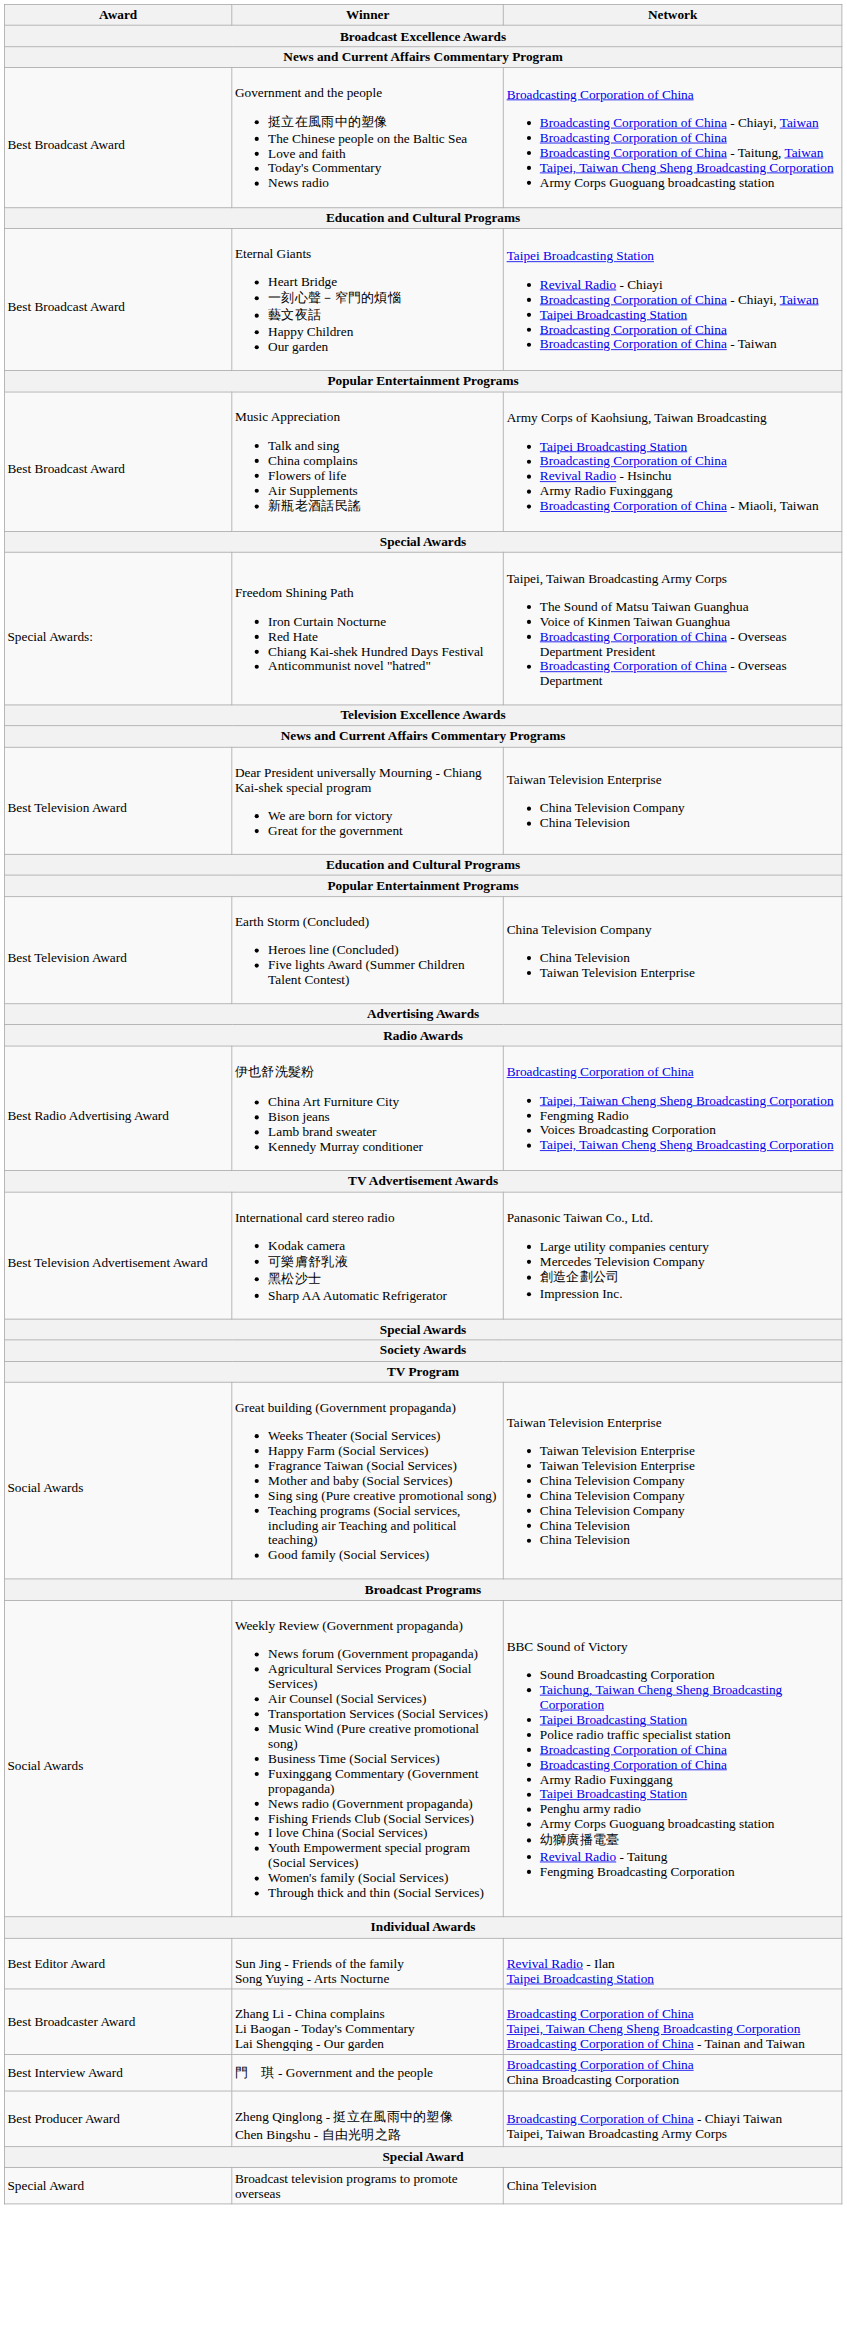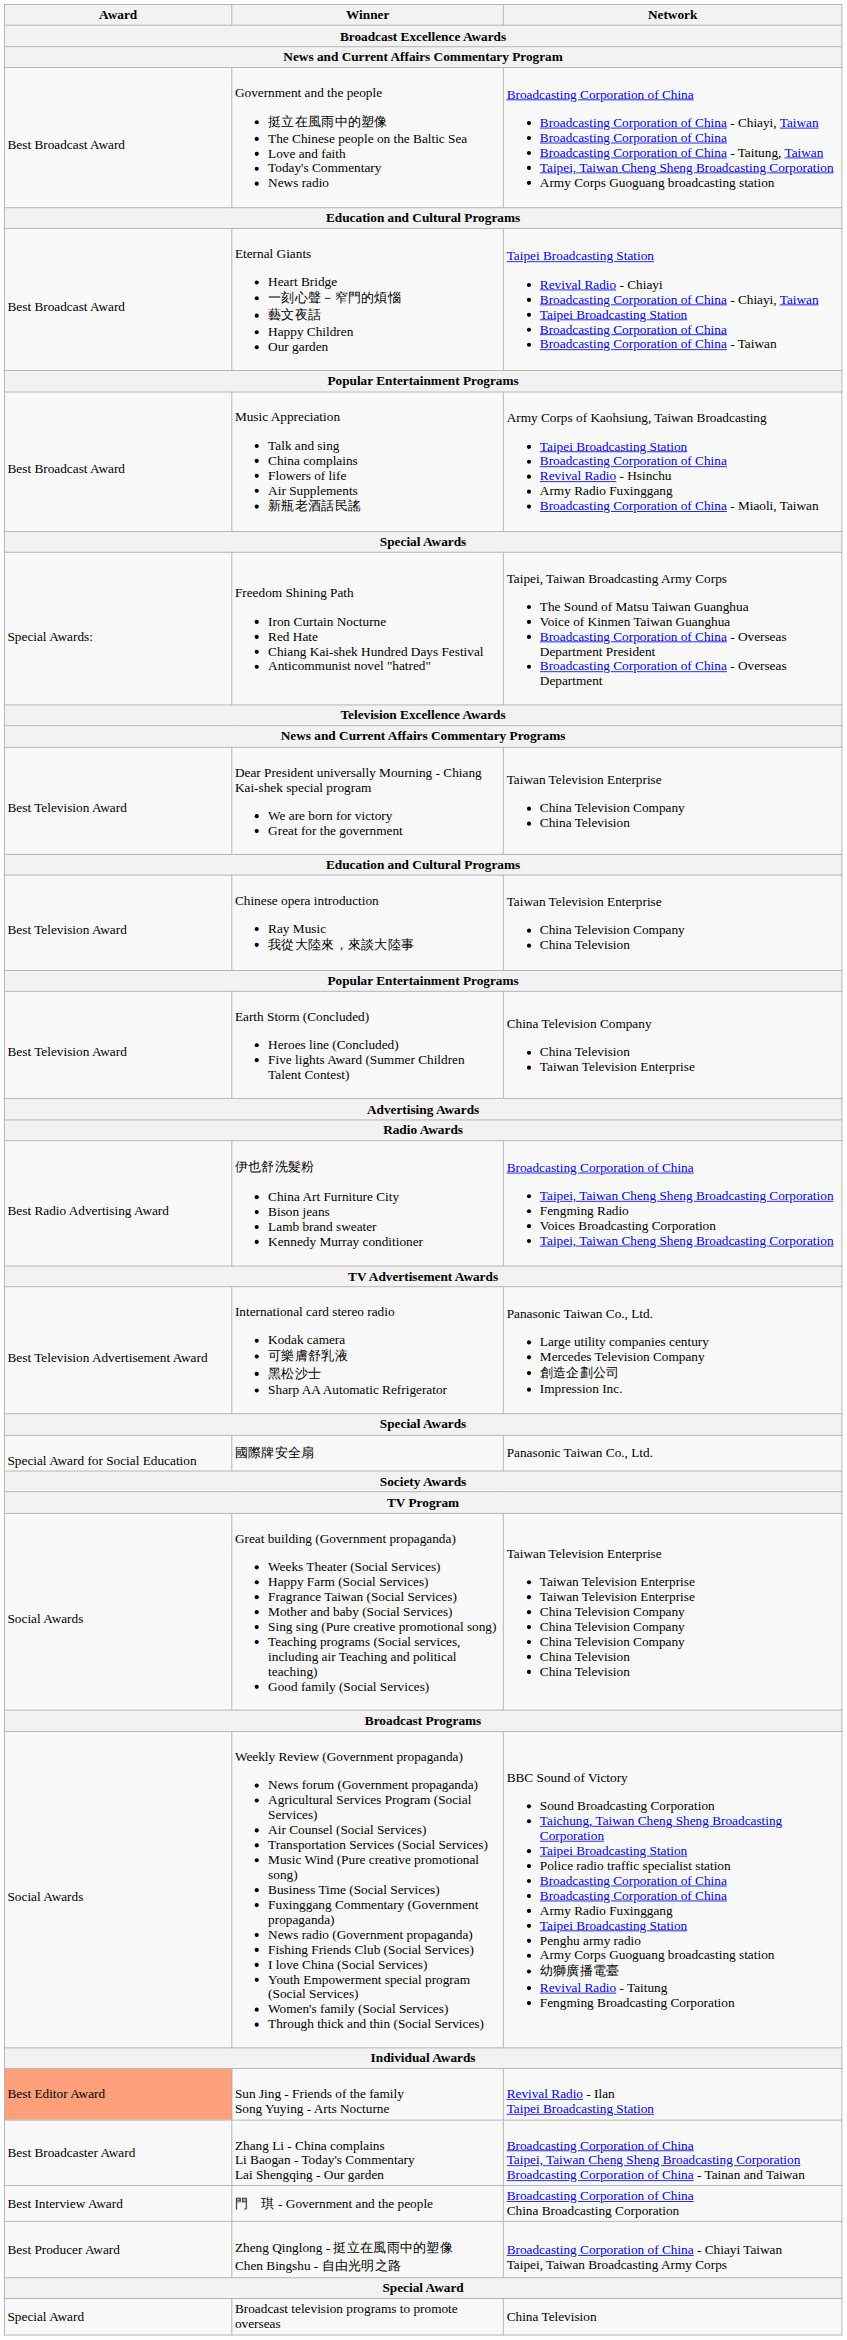+ row: (368, 924)
+ row: (275, 1452)
(56, 1963) no background -> (56, 2094) lightsalmon background
